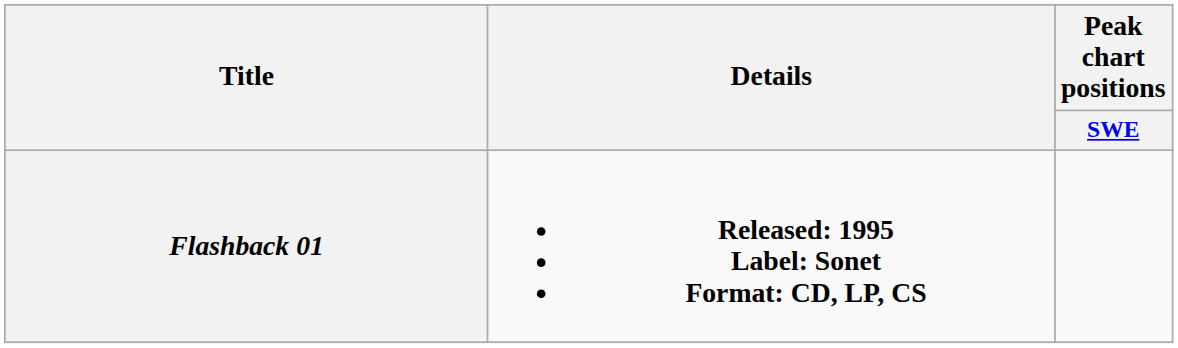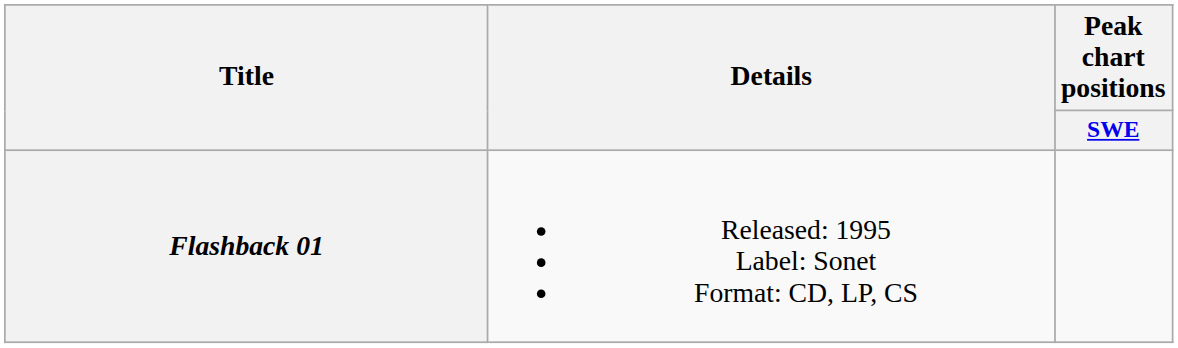(771, 262) bold -> (771, 262) normal
